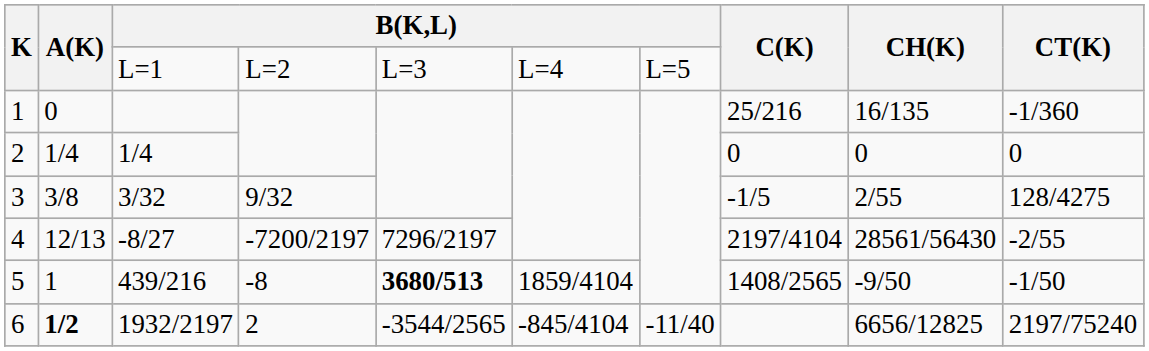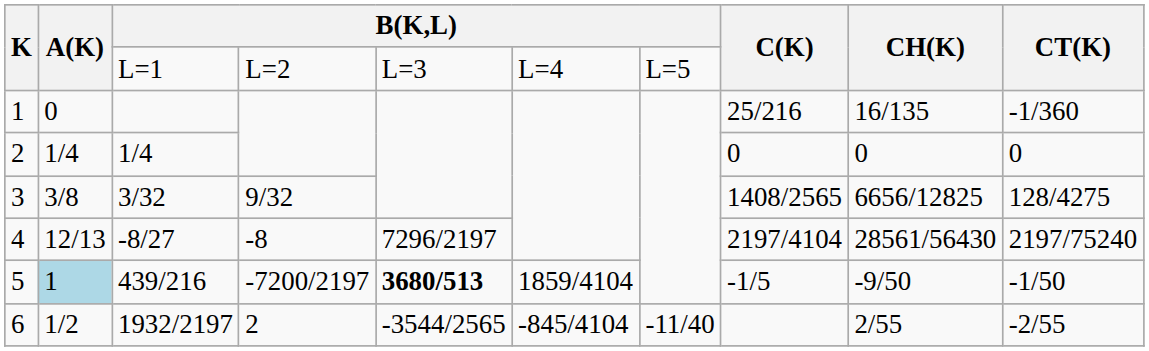(749, 196) -1/5 -> (785, 196) 1408/2565
(878, 196) 2/55 -> (919, 196) 6656/12825
(307, 238) -7200/2197 -> (257, 238) -8
(1037, 238) -2/55 -> (1073, 238) 2197/75240
(51, 281) no background -> (51, 281) lightblue background
(257, 281) -8 -> (307, 281) -7200/2197
(785, 281) 1408/2565 -> (749, 281) -1/5
(62, 324) bold -> (62, 324) normal
(919, 324) 6656/12825 -> (878, 324) 2/55
(1073, 324) 2197/75240 -> (1037, 324) -2/55
